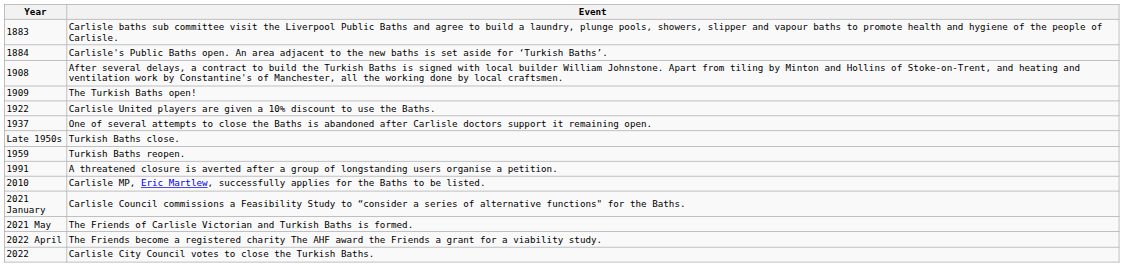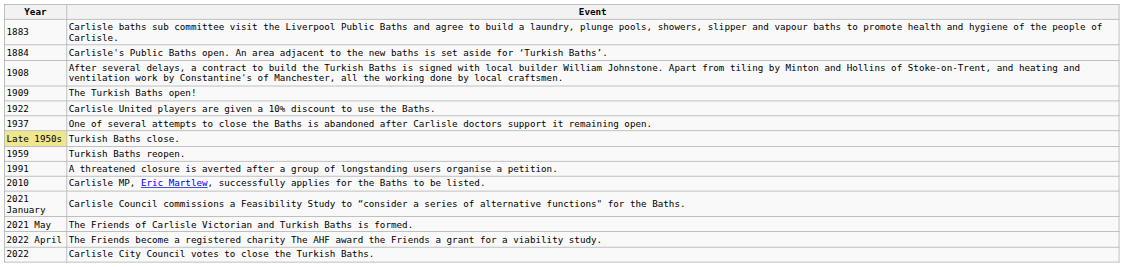(34, 138) no background -> (34, 138) khaki background
